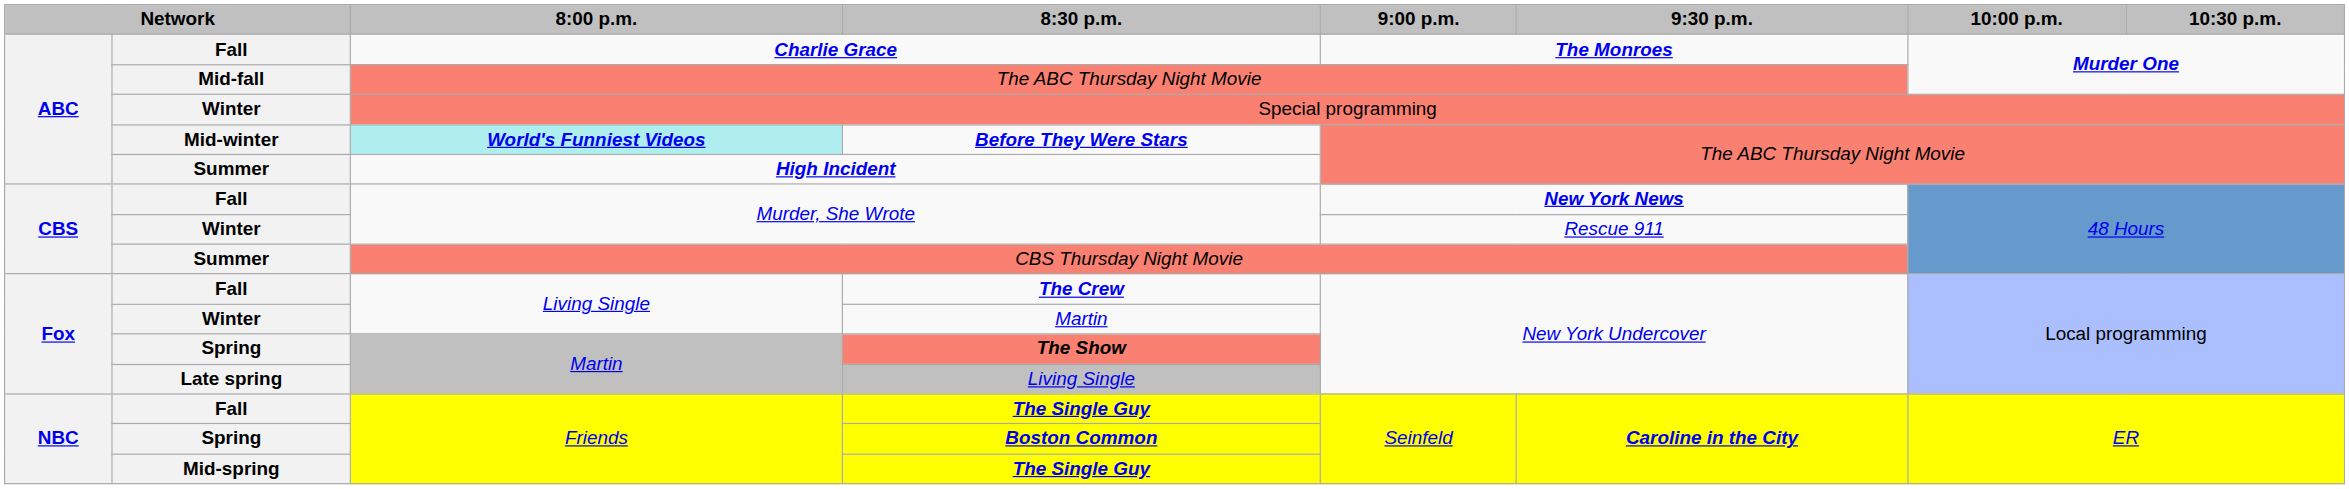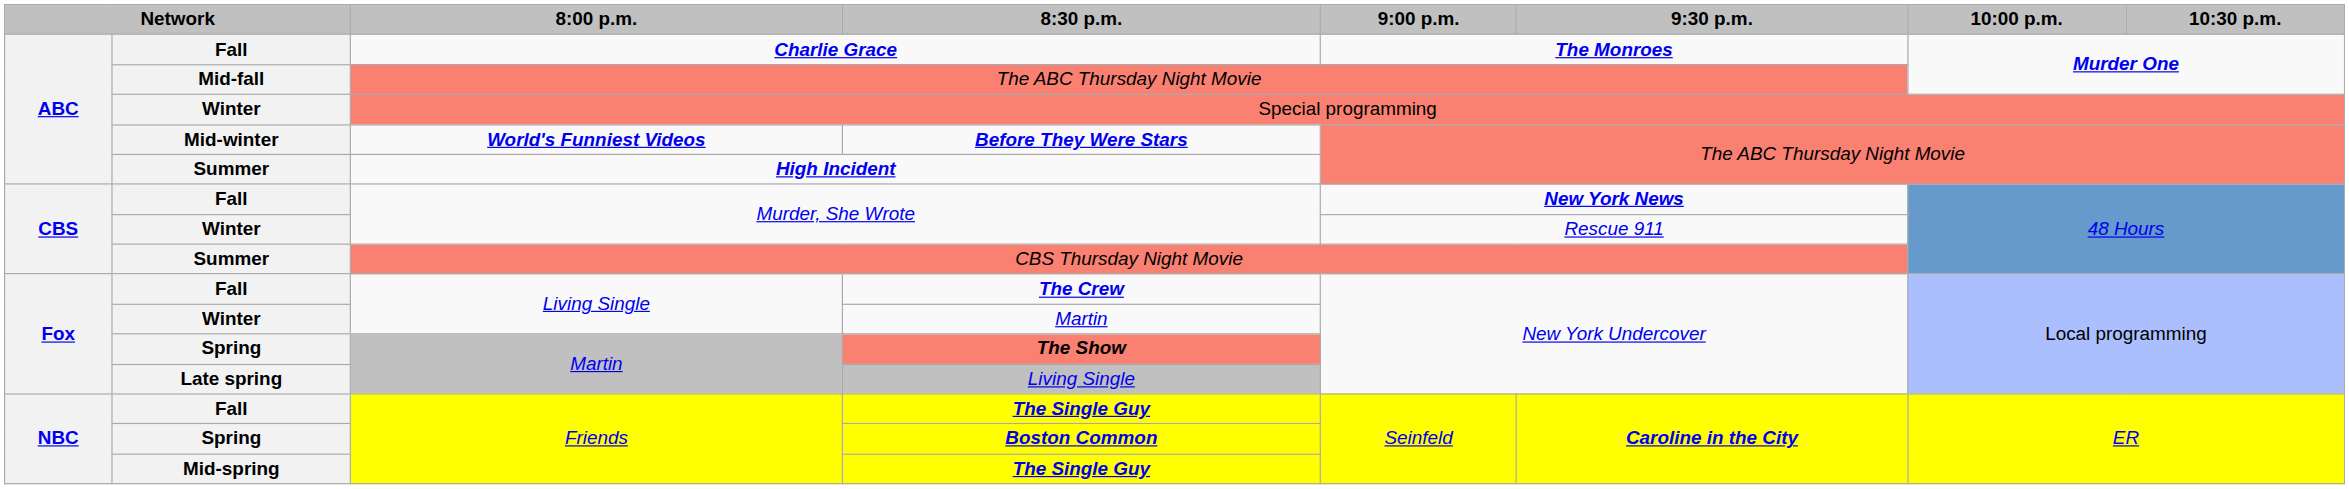(596, 139) paleturquoise background -> (596, 139) no background
